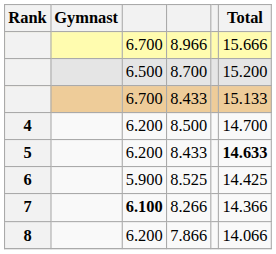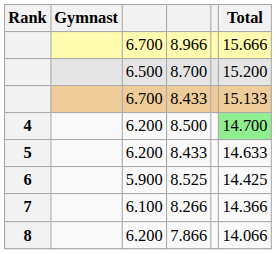(245, 126) no background -> (245, 126) lightgreen background
(245, 153) bold -> (245, 153) normal
(144, 207) bold -> (144, 207) normal
